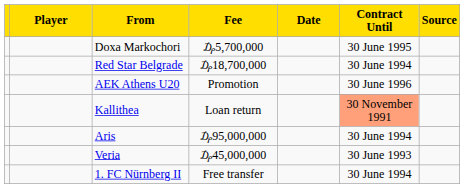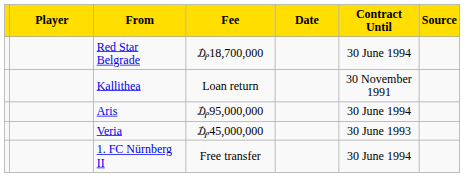- row: (138, 46)
- row: (137, 84)
(379, 110) lightsalmon background -> (379, 85) no background
